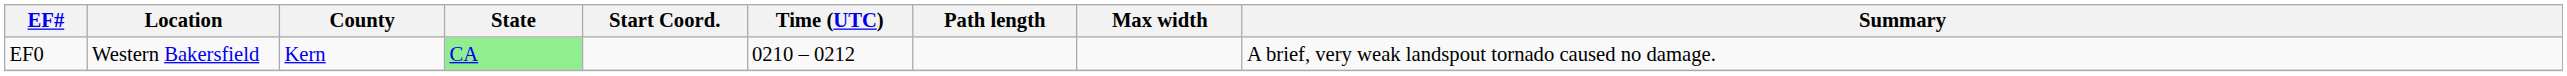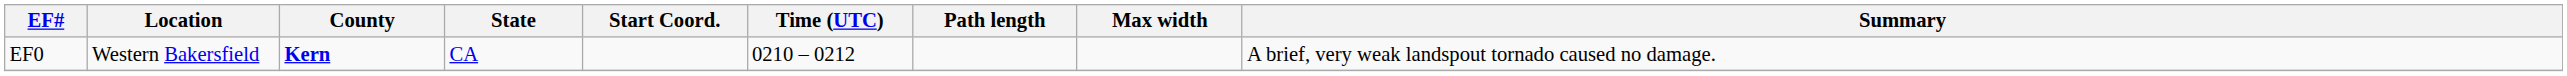(305, 53) normal -> (307, 53) bold
(464, 53) lightgreen background -> (464, 53) no background
